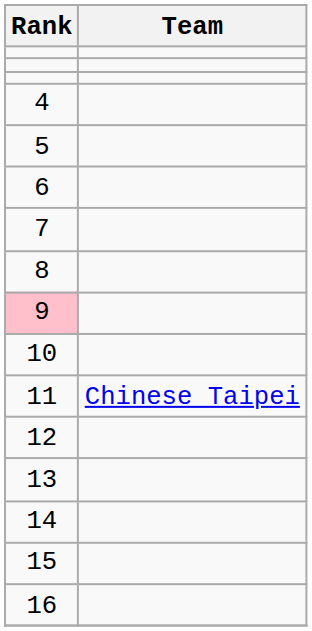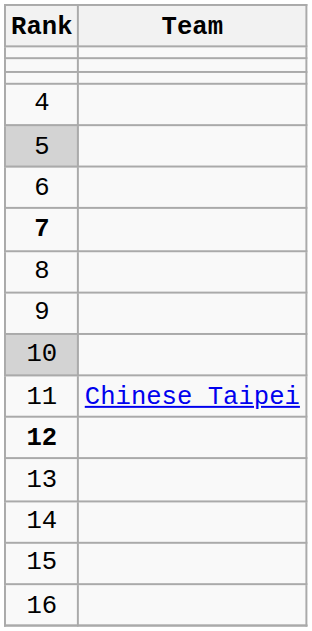(42, 146) no background -> (42, 146) lightgrey background
(42, 229) normal -> (42, 229) bold
(42, 313) pink background -> (42, 313) no background
(42, 355) no background -> (42, 355) lightgrey background
(42, 438) normal -> (42, 438) bold
